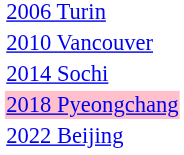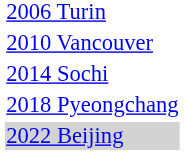(92, 104) pink background -> (92, 104) no background
(65, 135) no background -> (65, 135) lightgrey background
